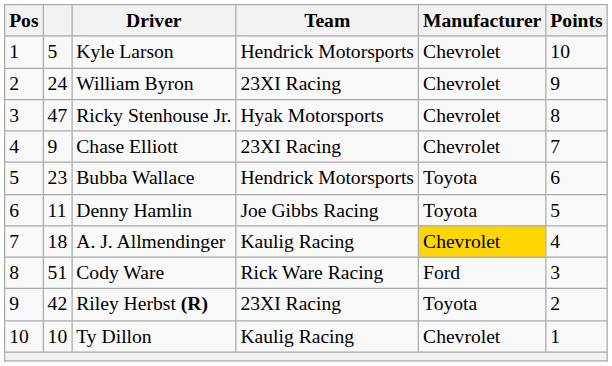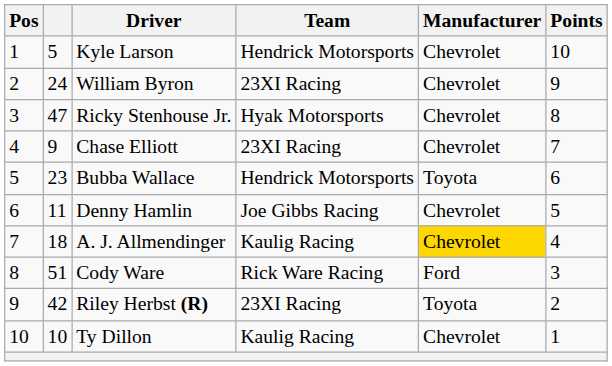(450, 209) Toyota -> (462, 209) Chevrolet
